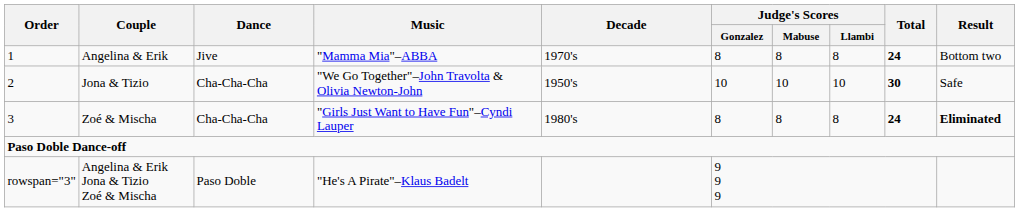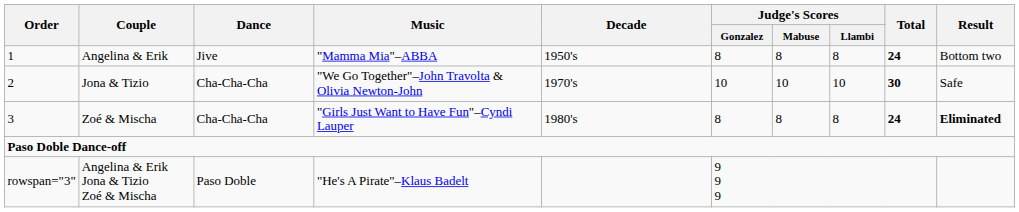(561, 55) 1970's -> (561, 55) 1950's
(561, 83) 1950's -> (561, 83) 1970's
